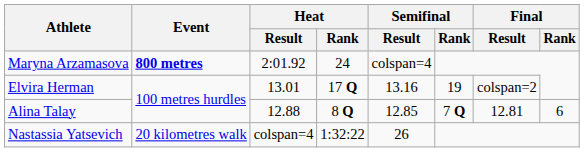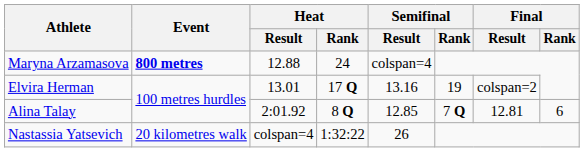(284, 63) 2:01.92 -> (284, 63) 12.88
(284, 111) 12.88 -> (284, 111) 2:01.92
